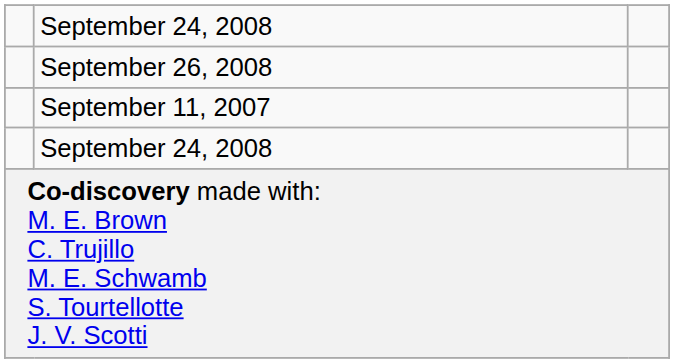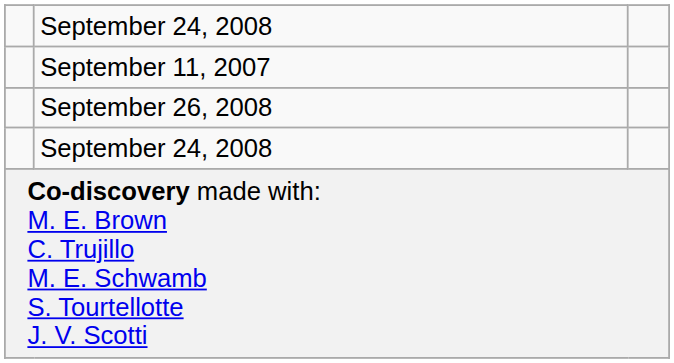rows swapped: (20, 108) <-> (20, 67)
